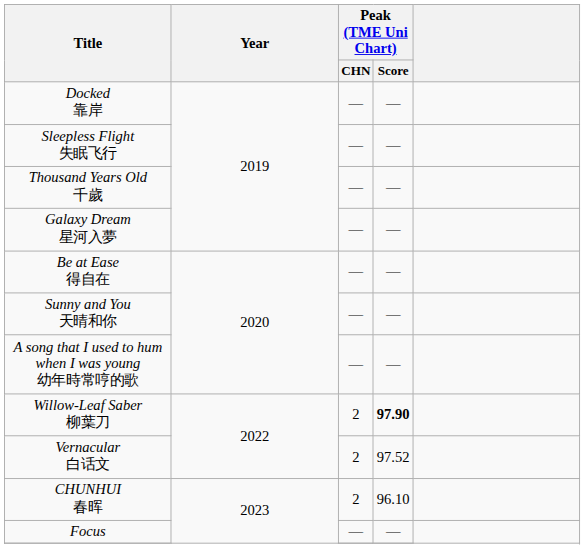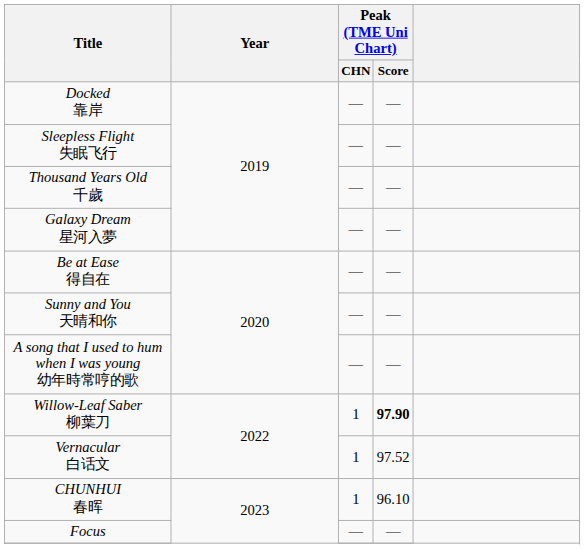(356, 414) 2 -> (356, 414) 1
(356, 457) 2 -> (356, 457) 1
(356, 499) 2 -> (356, 499) 1
